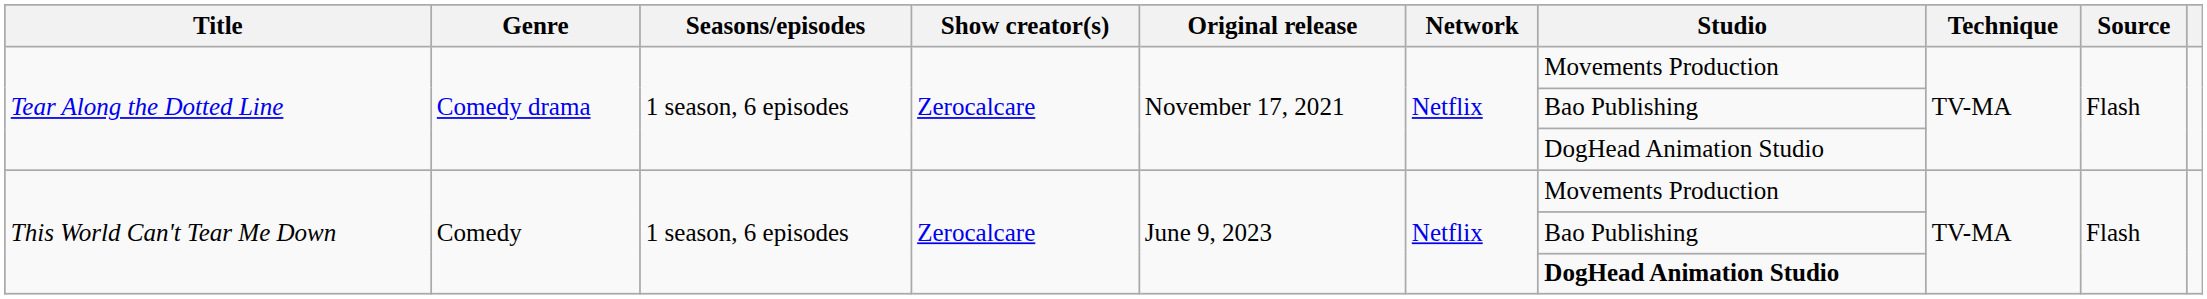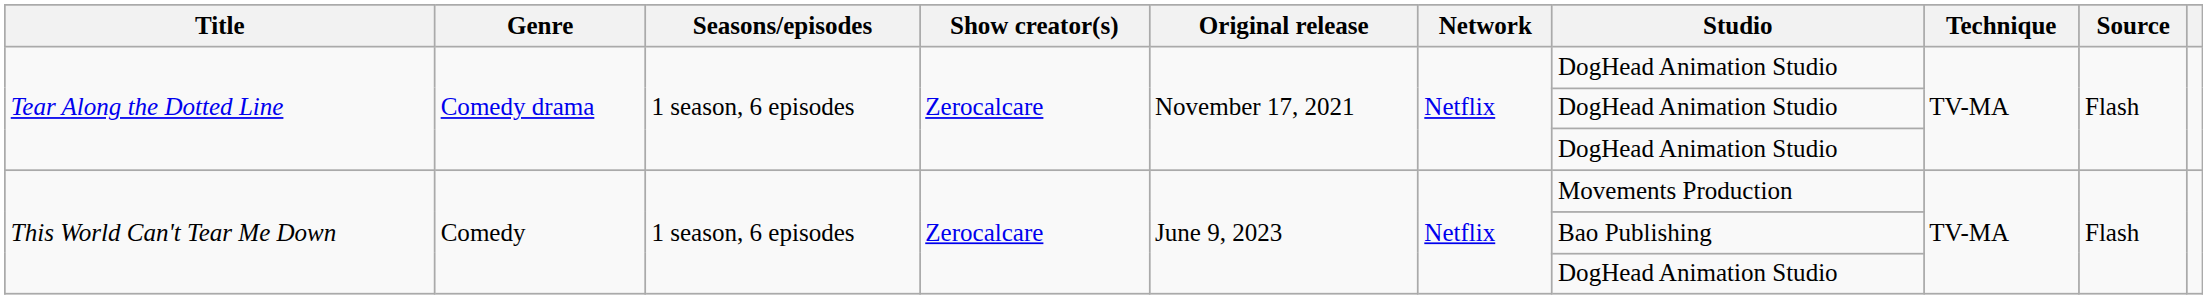(1662, 66) Movements Production -> (1698, 66) DogHead Animation Studio
(1621, 108) Bao Publishing -> (1698, 108) DogHead Animation Studio
(1692, 273) bold -> (1698, 273) normal
